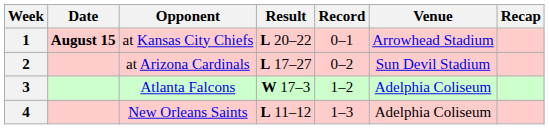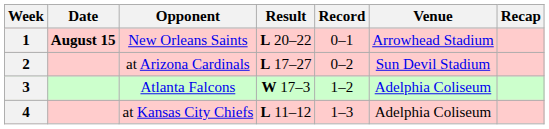(188, 40) at Kansas City Chiefs -> (188, 40) New Orleans Saints
(188, 111) New Orleans Saints -> (188, 111) at Kansas City Chiefs
